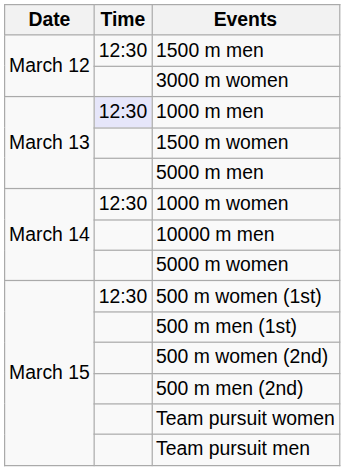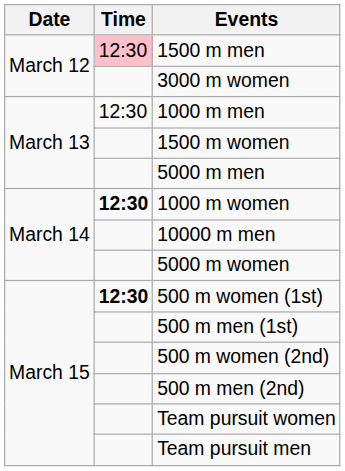(123, 50) no background -> (123, 50) pink background
(123, 111) lavender background -> (123, 111) no background
(123, 204) normal -> (123, 204) bold
(123, 296) normal -> (123, 296) bold
